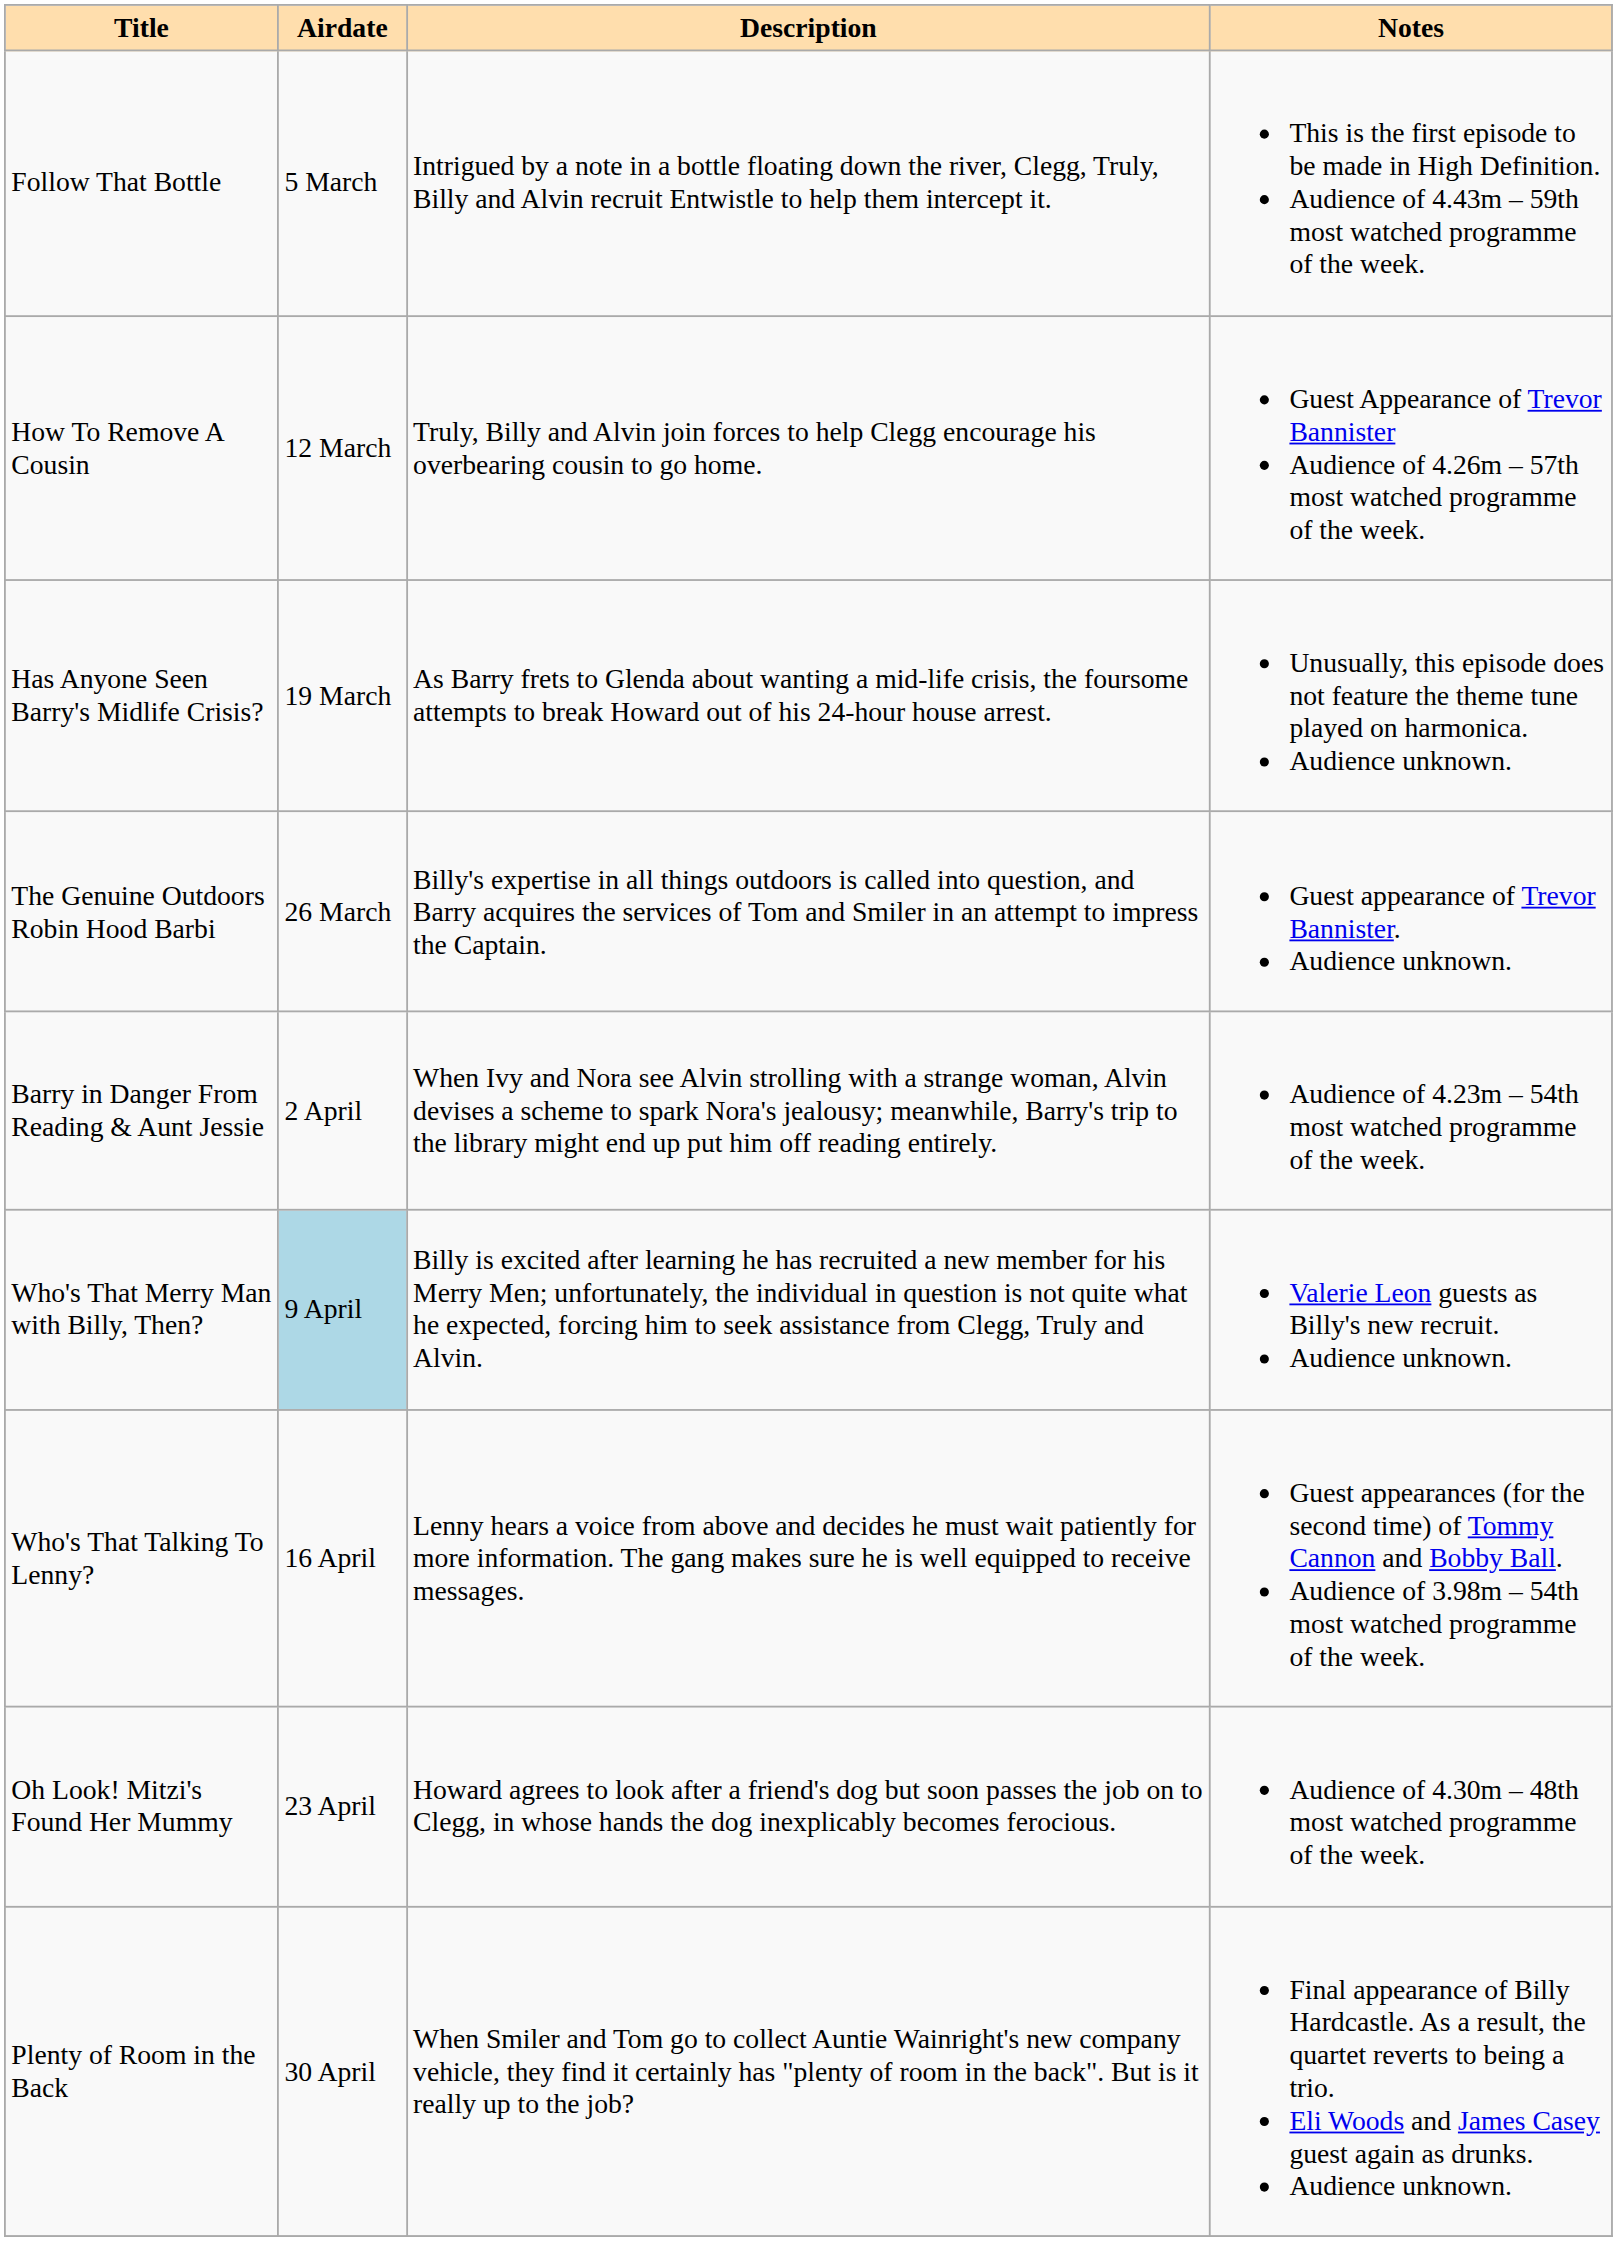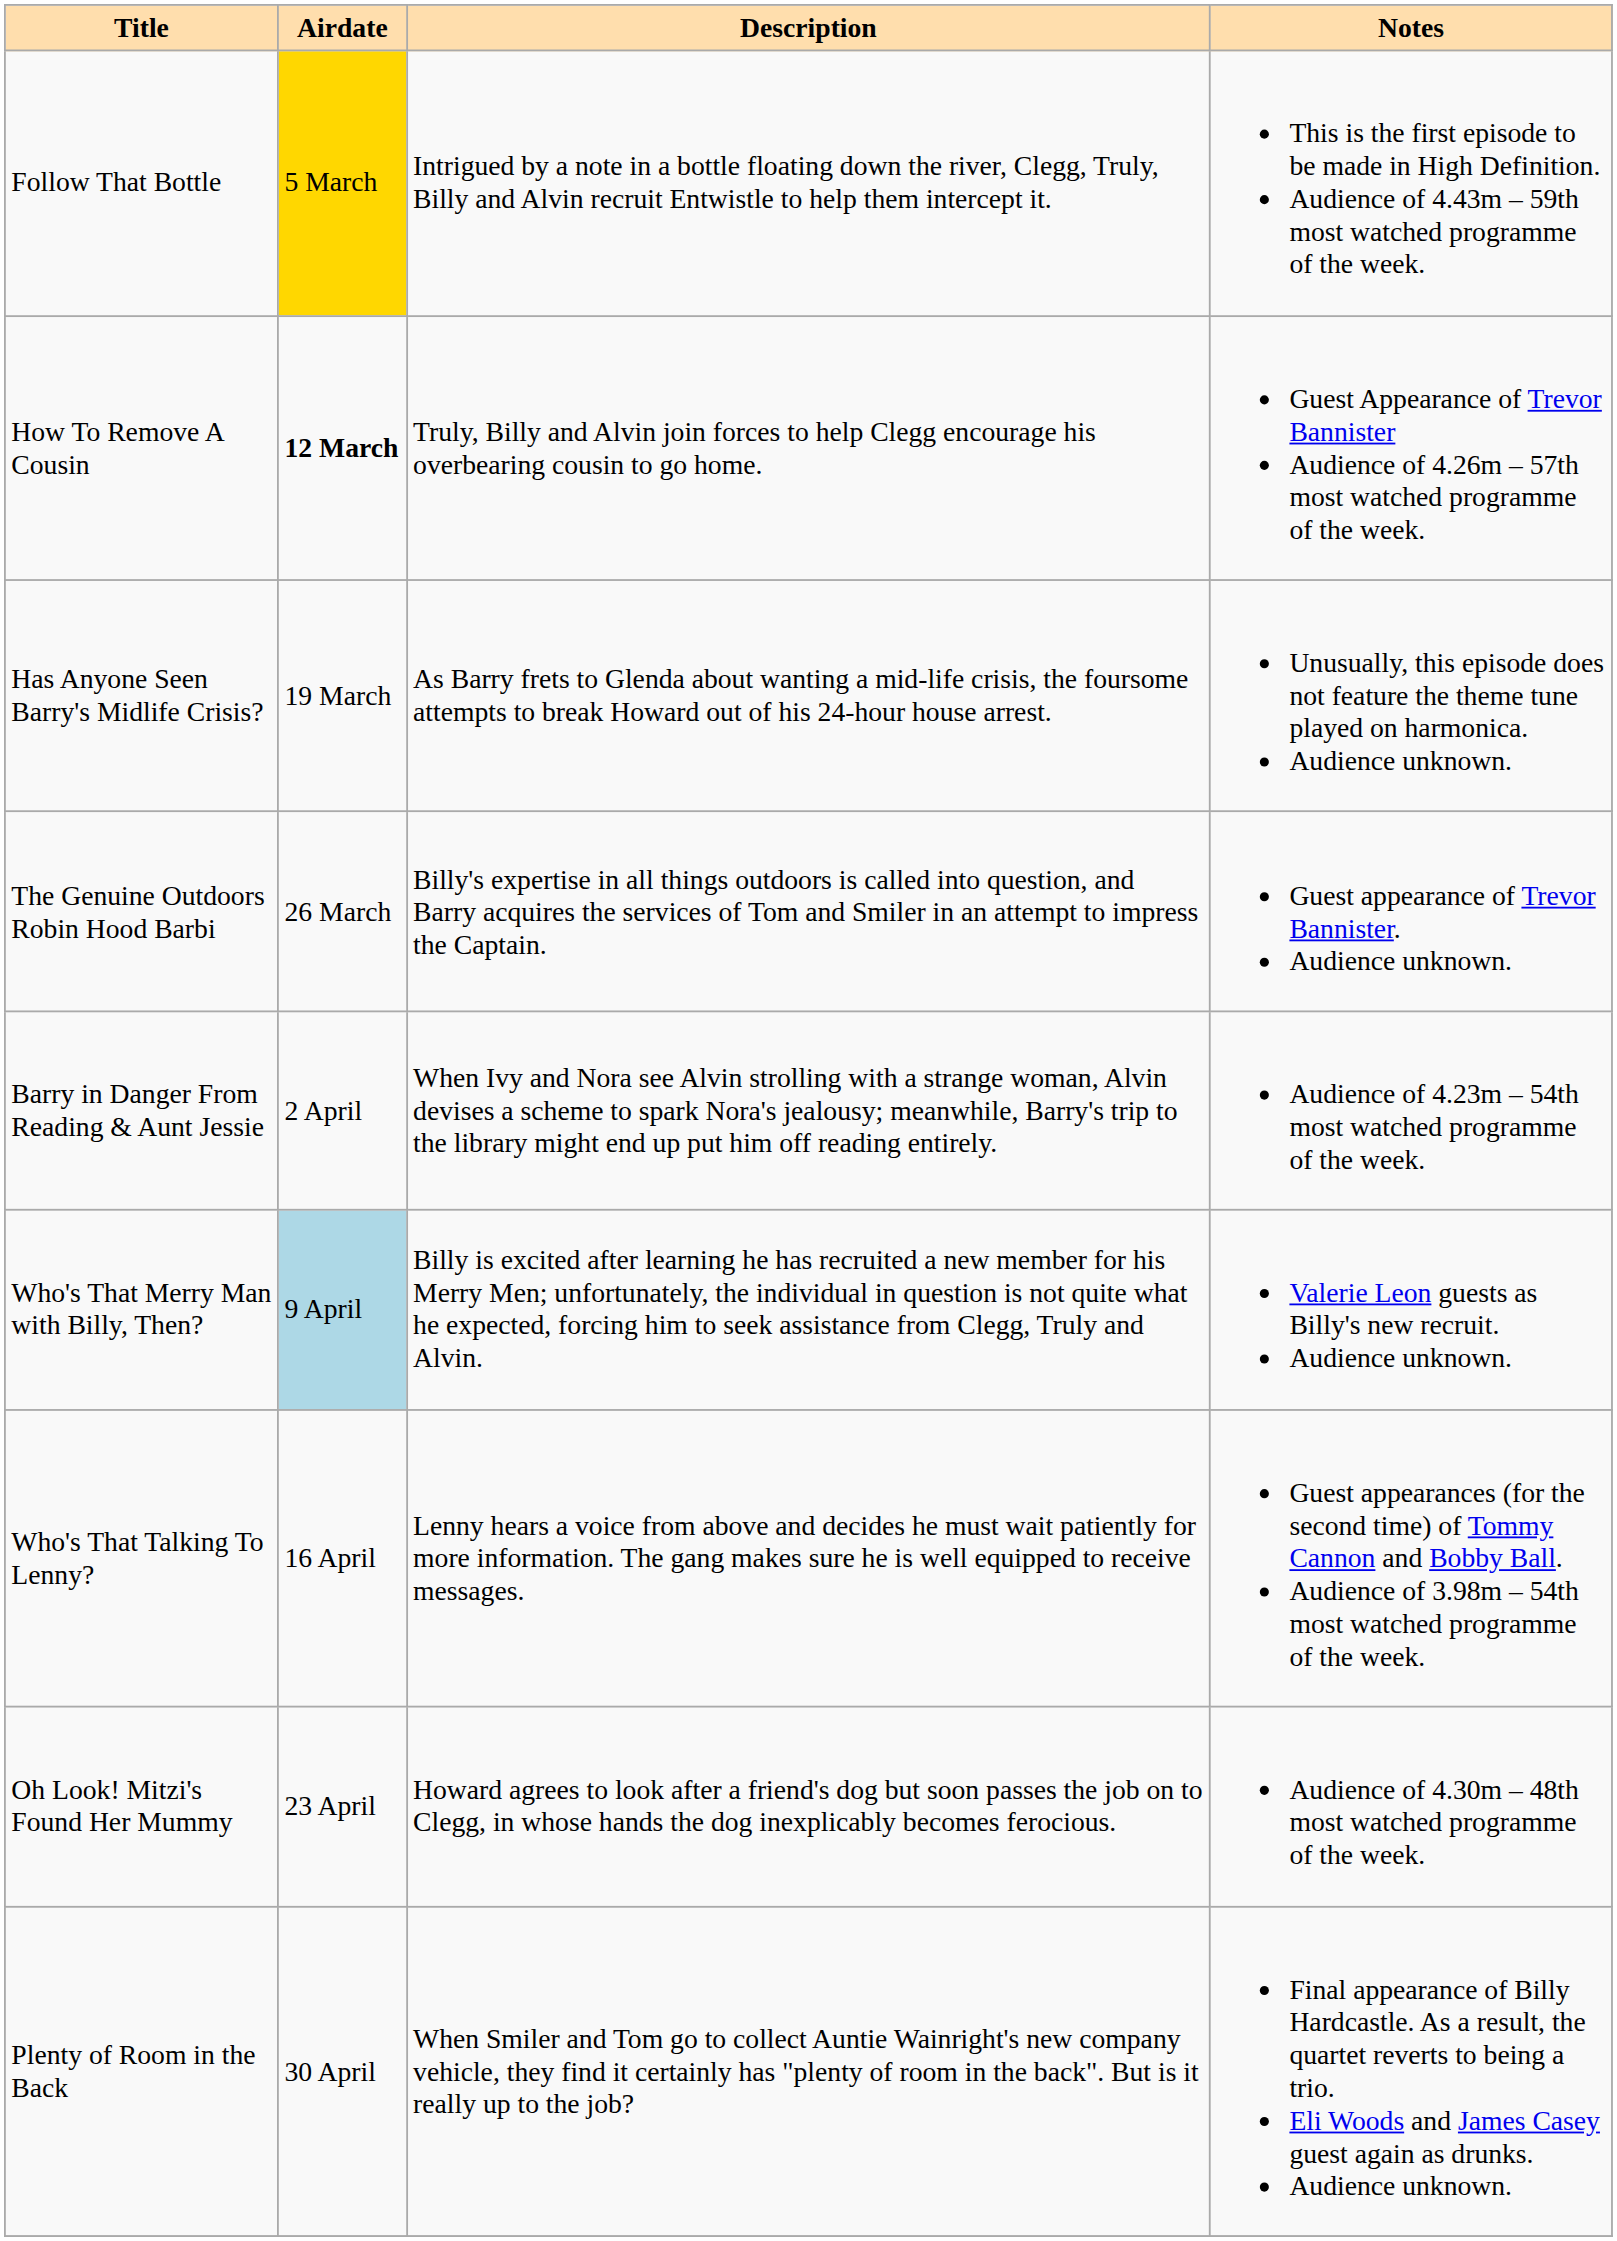(331, 182) no background -> (331, 182) gold background
(338, 447) normal -> (341, 447) bold
